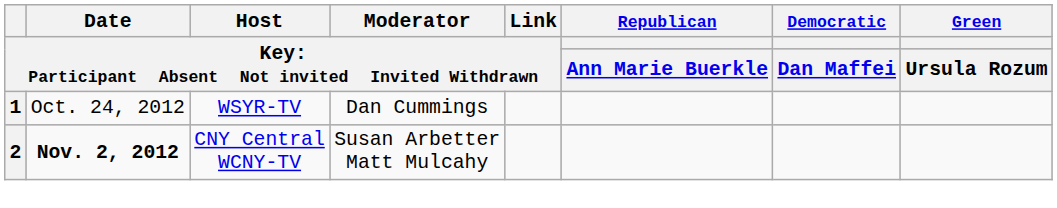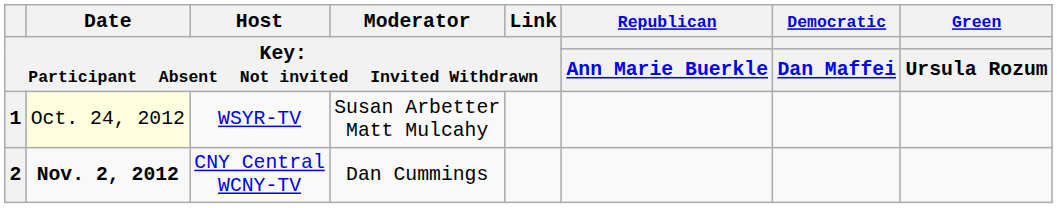(108, 108) no background -> (108, 119) lightyellow background
(417, 108) Dan Cummings -> (417, 119) Susan Arbetter Matt Mulcahy
(417, 152) Susan Arbetter Matt Mulcahy -> (417, 174) Dan Cummings
